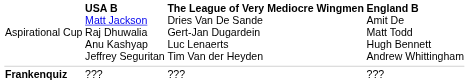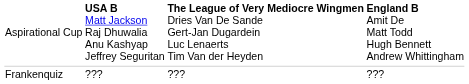(36, 75) bold -> (34, 75) normal
